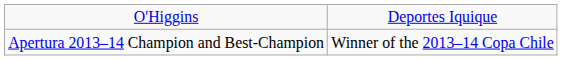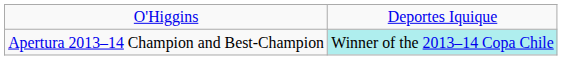(443, 42) no background -> (443, 42) paleturquoise background
